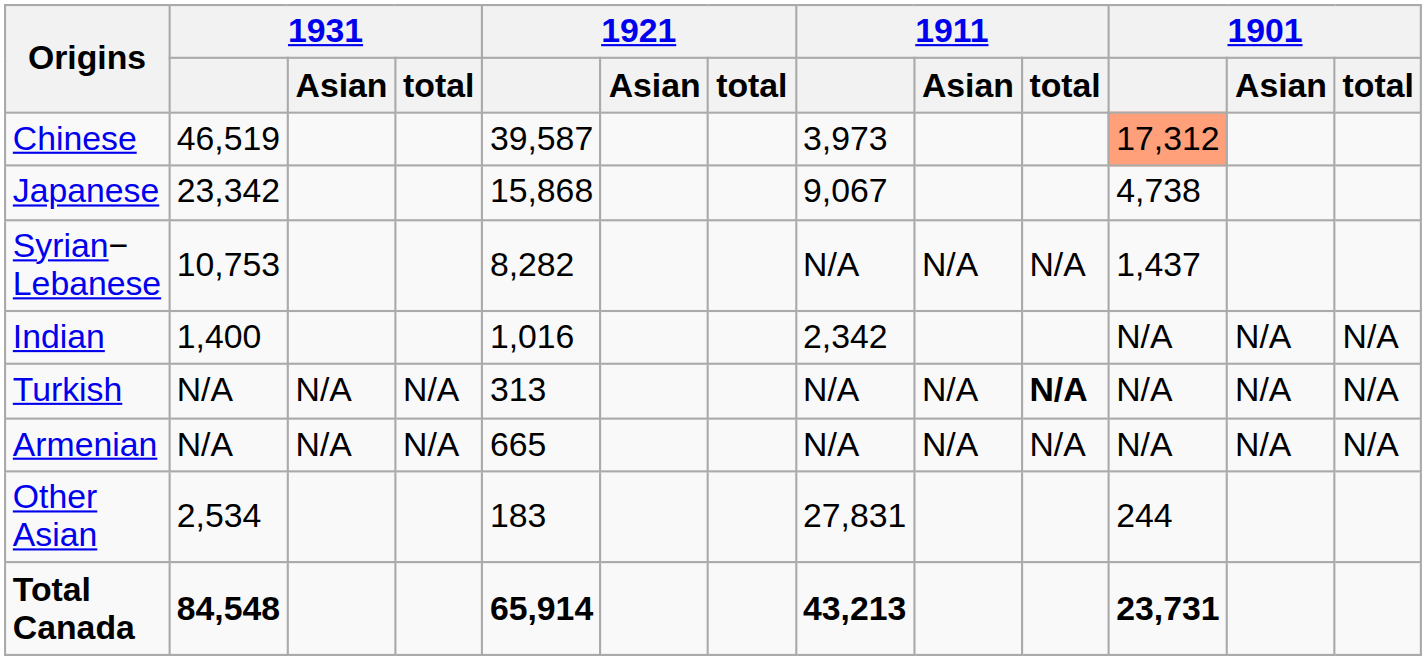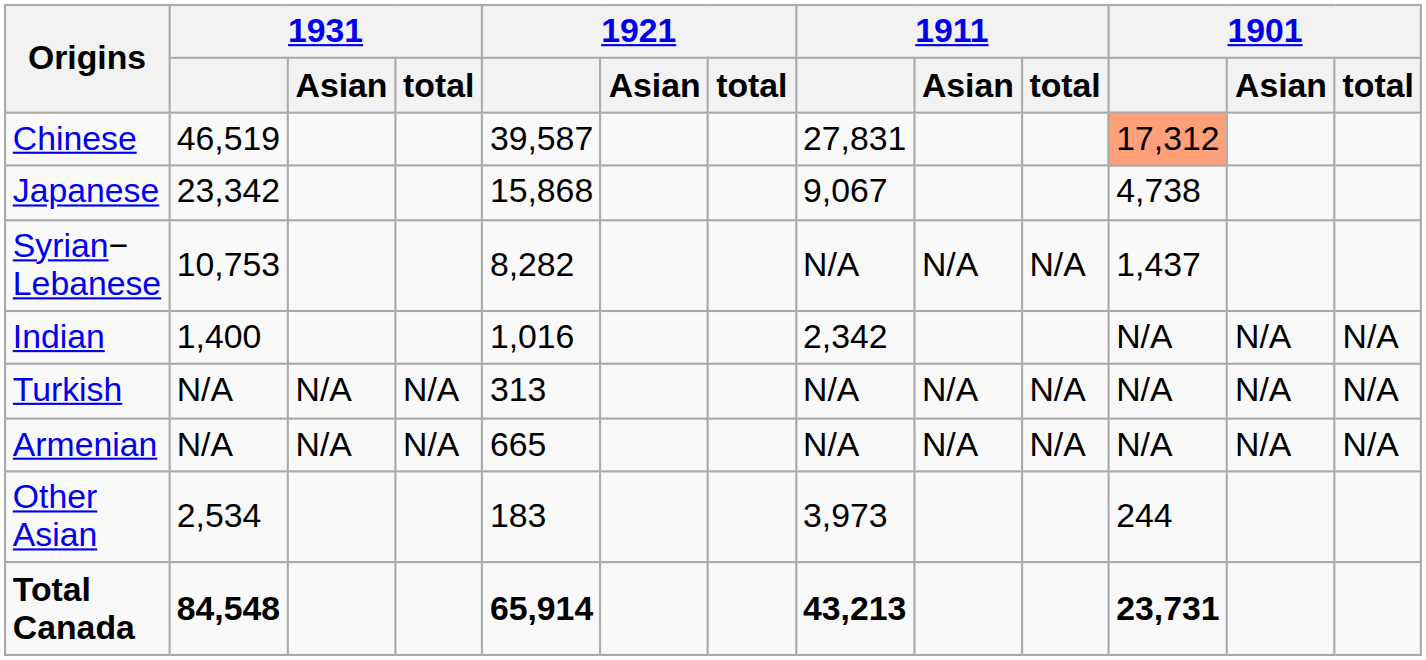(845, 138) 3,973 -> (855, 138) 27,831
(1058, 390) bold -> (1058, 390) normal
(855, 516) 27,831 -> (845, 516) 3,973
